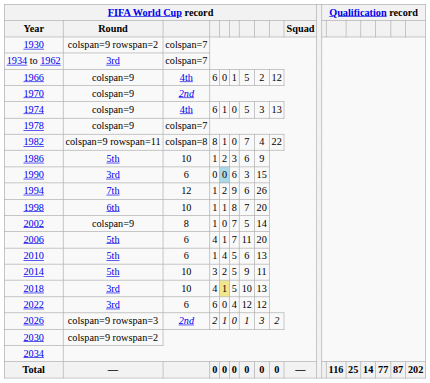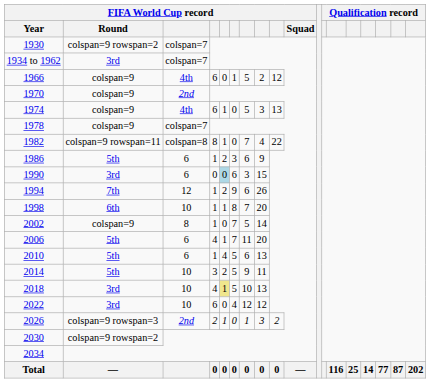(186, 158) 10 -> (186, 158) 6
(186, 304) 6 -> (186, 304) 10
